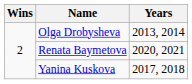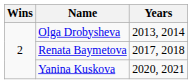(158, 50) 2020, 2021 -> (158, 50) 2017, 2018
(158, 69) 2017, 2018 -> (158, 69) 2020, 2021
